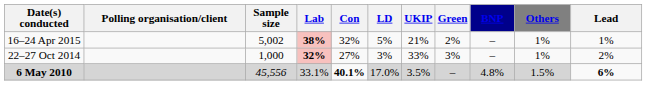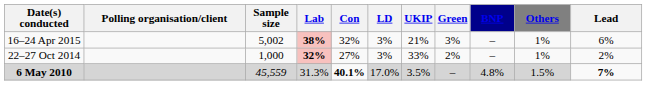(385, 40) 5% -> (385, 40) 3%
(453, 40) 2% -> (453, 40) 3%
(606, 40) 1% -> (606, 40) 6%
(453, 56) 3% -> (453, 56) 2%
(271, 72) 45,556 -> (271, 72) 45,559
(314, 72) 33.1% -> (314, 72) 31.3%
(606, 72) 6% -> (606, 72) 7%
